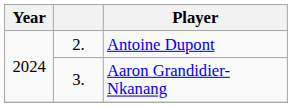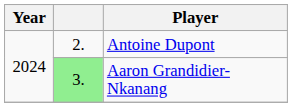(78, 79) no background -> (78, 79) lightgreen background
